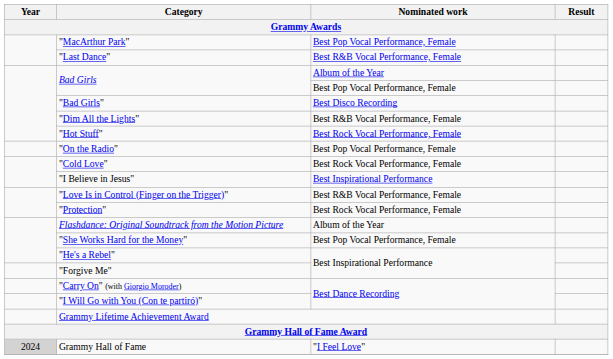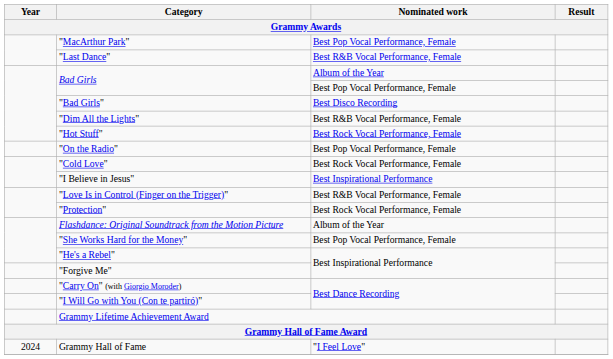(31, 347) lightgrey background -> (31, 347) no background
